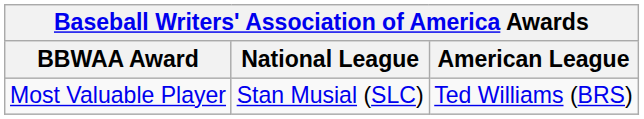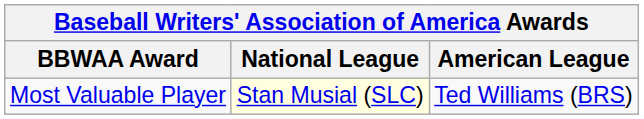(330, 95) no background -> (330, 95) lightyellow background
